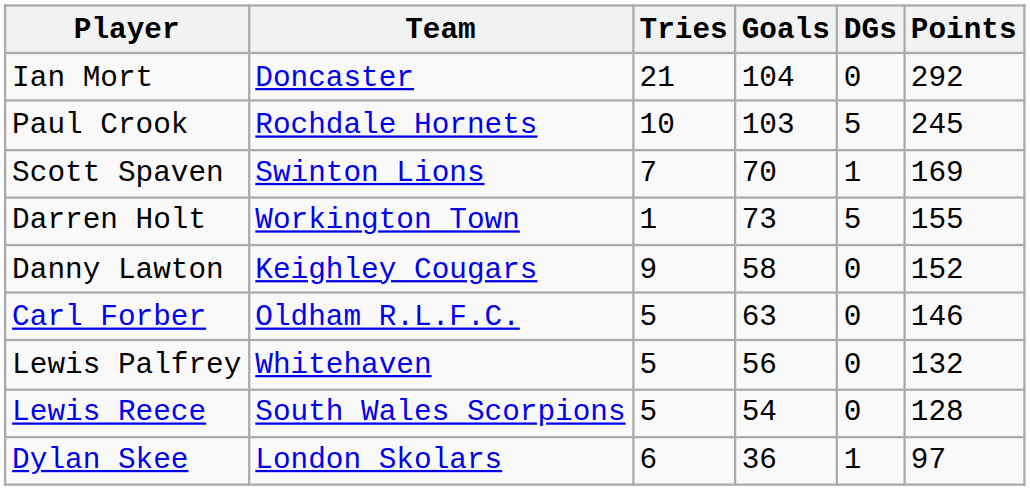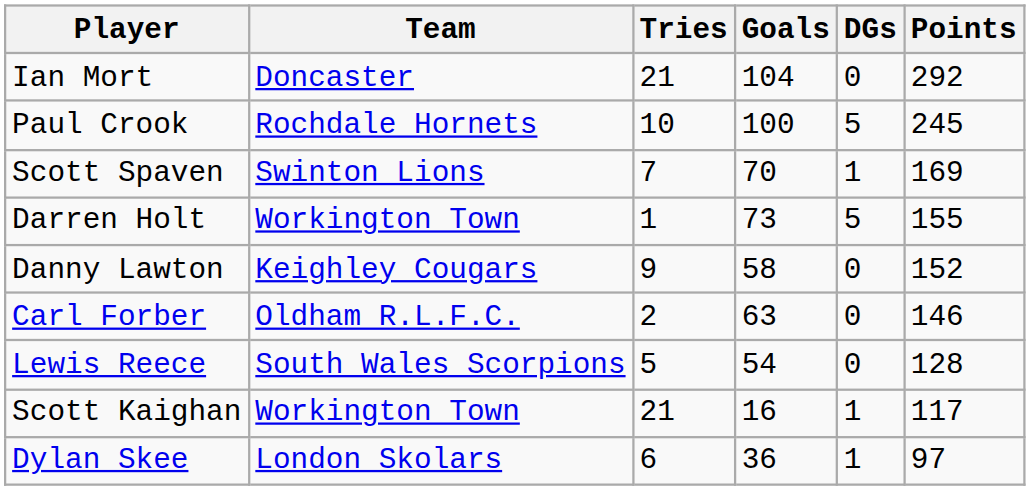(768, 125) 103 -> (768, 125) 100
(648, 317) 5 -> (648, 317) 2
- row: (127, 365)
+ row: (127, 413)
